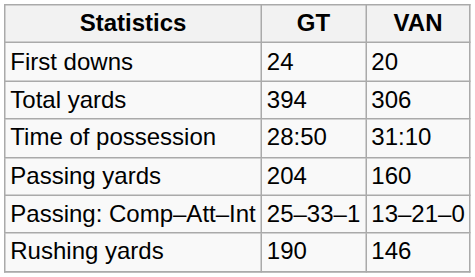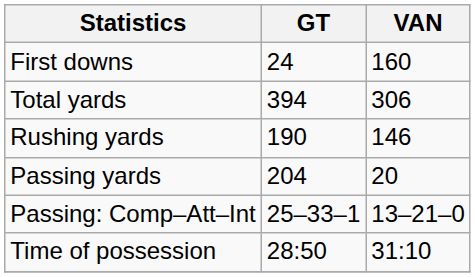(385, 61) 20 -> (391, 61) 160
rows swapped: (87, 251) <-> (113, 137)
(391, 175) 160 -> (385, 175) 20
